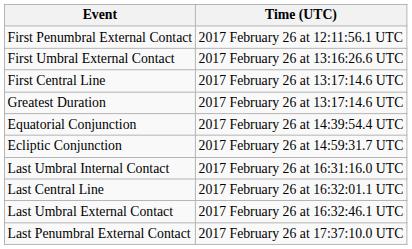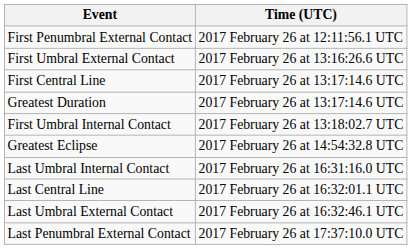+ row: (89, 124)
- row: (72, 124)
+ row: (52, 146)
- row: (65, 146)
